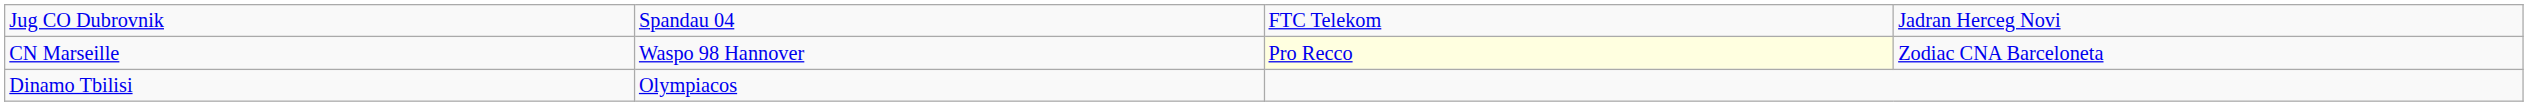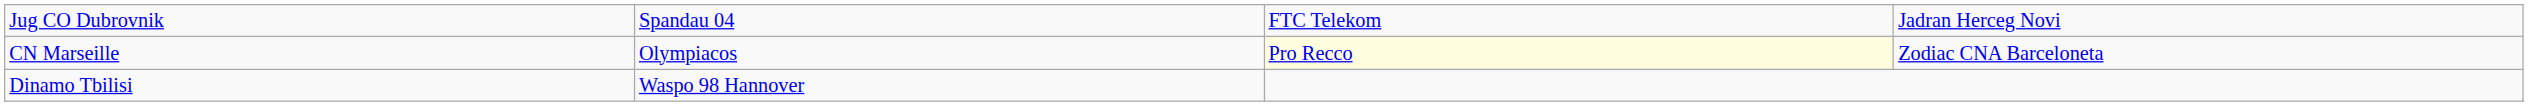(722, 52) Waspo 98 Hannover -> (688, 52) Olympiacos
(688, 85) Olympiacos -> (722, 85) Waspo 98 Hannover
